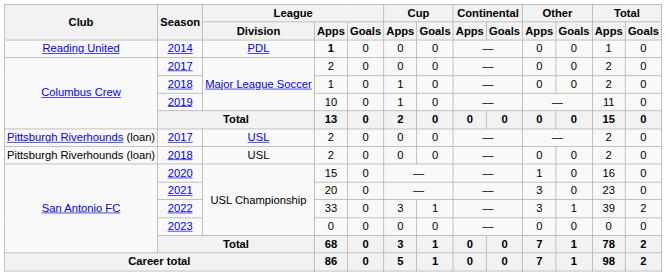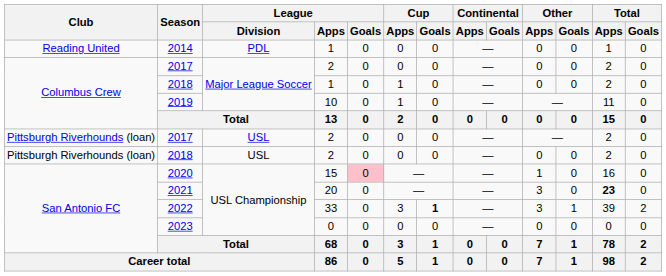(331, 48) bold -> (331, 48) normal
(366, 173) no background -> (366, 173) pink background
(609, 191) normal -> (609, 191) bold
(435, 208) normal -> (435, 208) bold
